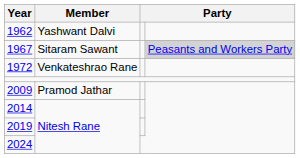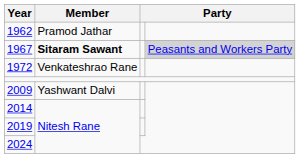(76, 31) Yashwant Dalvi -> (75, 31) Pramod Jathar
(78, 49) normal -> (80, 49) bold
(75, 90) Pramod Jathar -> (76, 90) Yashwant Dalvi
